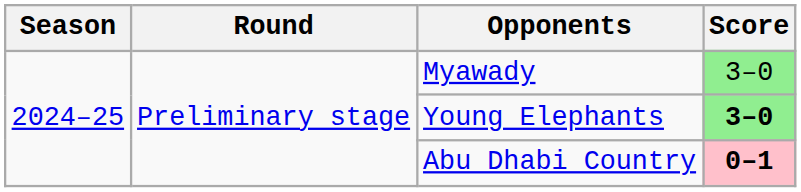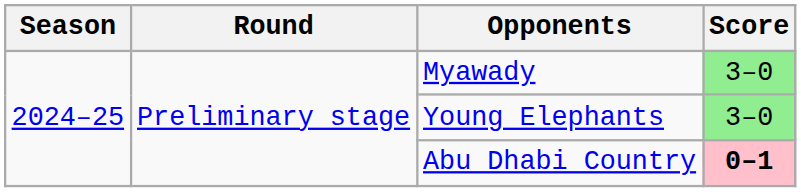(749, 117) bold -> (749, 117) normal
